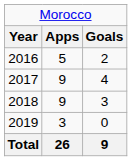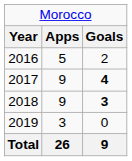(104, 79) normal -> (104, 79) bold
(104, 101) normal -> (104, 101) bold
